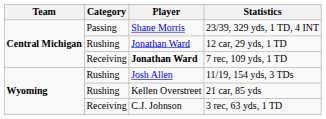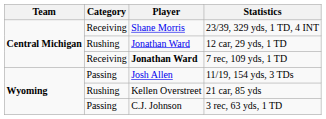(102, 28) Passing -> (107, 28) Receiving
(103, 75) Rushing -> (102, 75) Passing
(107, 106) Receiving -> (102, 106) Passing
